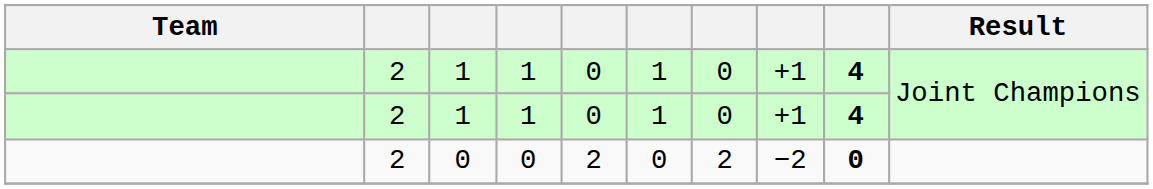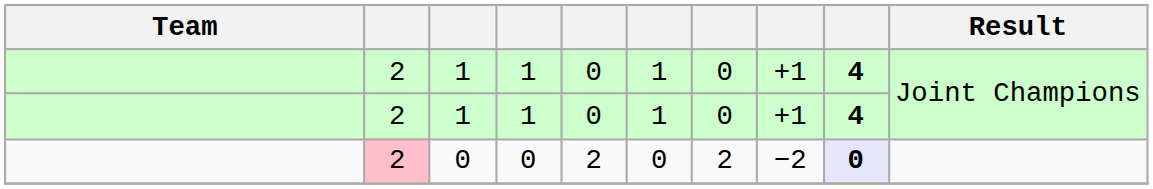(397, 161) no background -> (397, 161) pink background
(856, 161) no background -> (856, 161) lavender background
